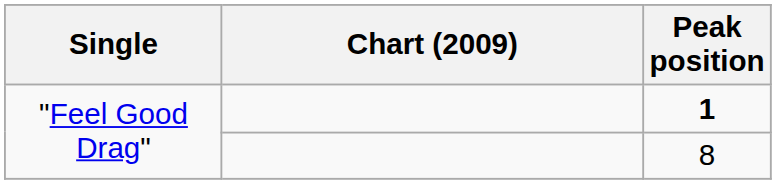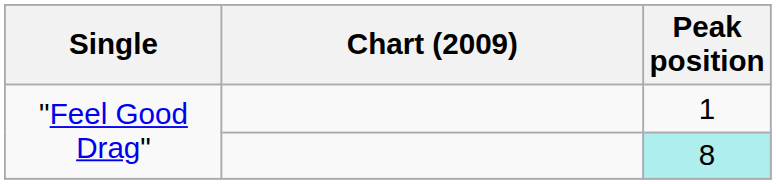(707, 108) bold -> (707, 108) normal
(707, 155) no background -> (707, 155) paleturquoise background
